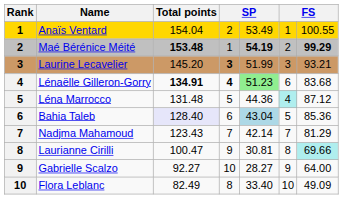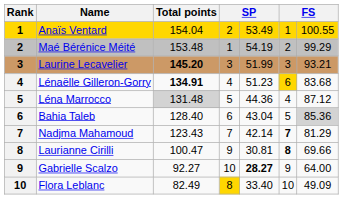(186, 47) bold -> (186, 47) normal
(259, 47) bold -> (259, 47) normal
(318, 47) bold -> (318, 47) normal
(186, 64) normal -> (186, 64) bold
(230, 64) bold -> (230, 64) normal
(230, 82) bold -> (230, 82) normal
(259, 82) lightgreen background -> (259, 82) no background
(288, 82) no background -> (288, 82) gold background
(186, 99) no background -> (186, 99) lightgrey background
(288, 99) paleturquoise background -> (288, 99) no background
(186, 116) lavender background -> (186, 116) no background
(259, 116) lightblue background -> (259, 116) no background
(318, 116) no background -> (318, 116) lightgrey background
(288, 133) normal -> (288, 133) bold
(288, 151) normal -> (288, 151) bold
(318, 151) paleturquoise background -> (318, 151) no background
(259, 168) normal -> (259, 168) bold
(230, 185) no background -> (230, 185) gold background
